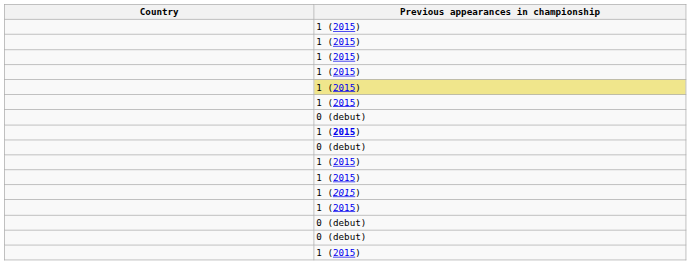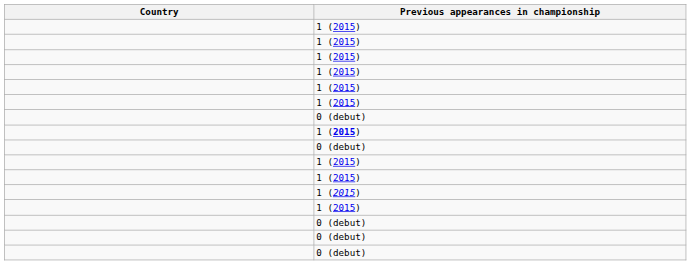(339, 87) khaki background -> (339, 87) no background
(339, 253) 1 (2015) -> (341, 253) 0 (debut)
